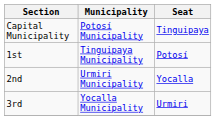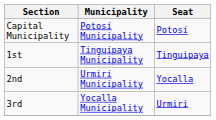(183, 31) Tinguipaya -> (172, 31) Potosí
(172, 55) Potosí -> (183, 55) Tinguipaya
